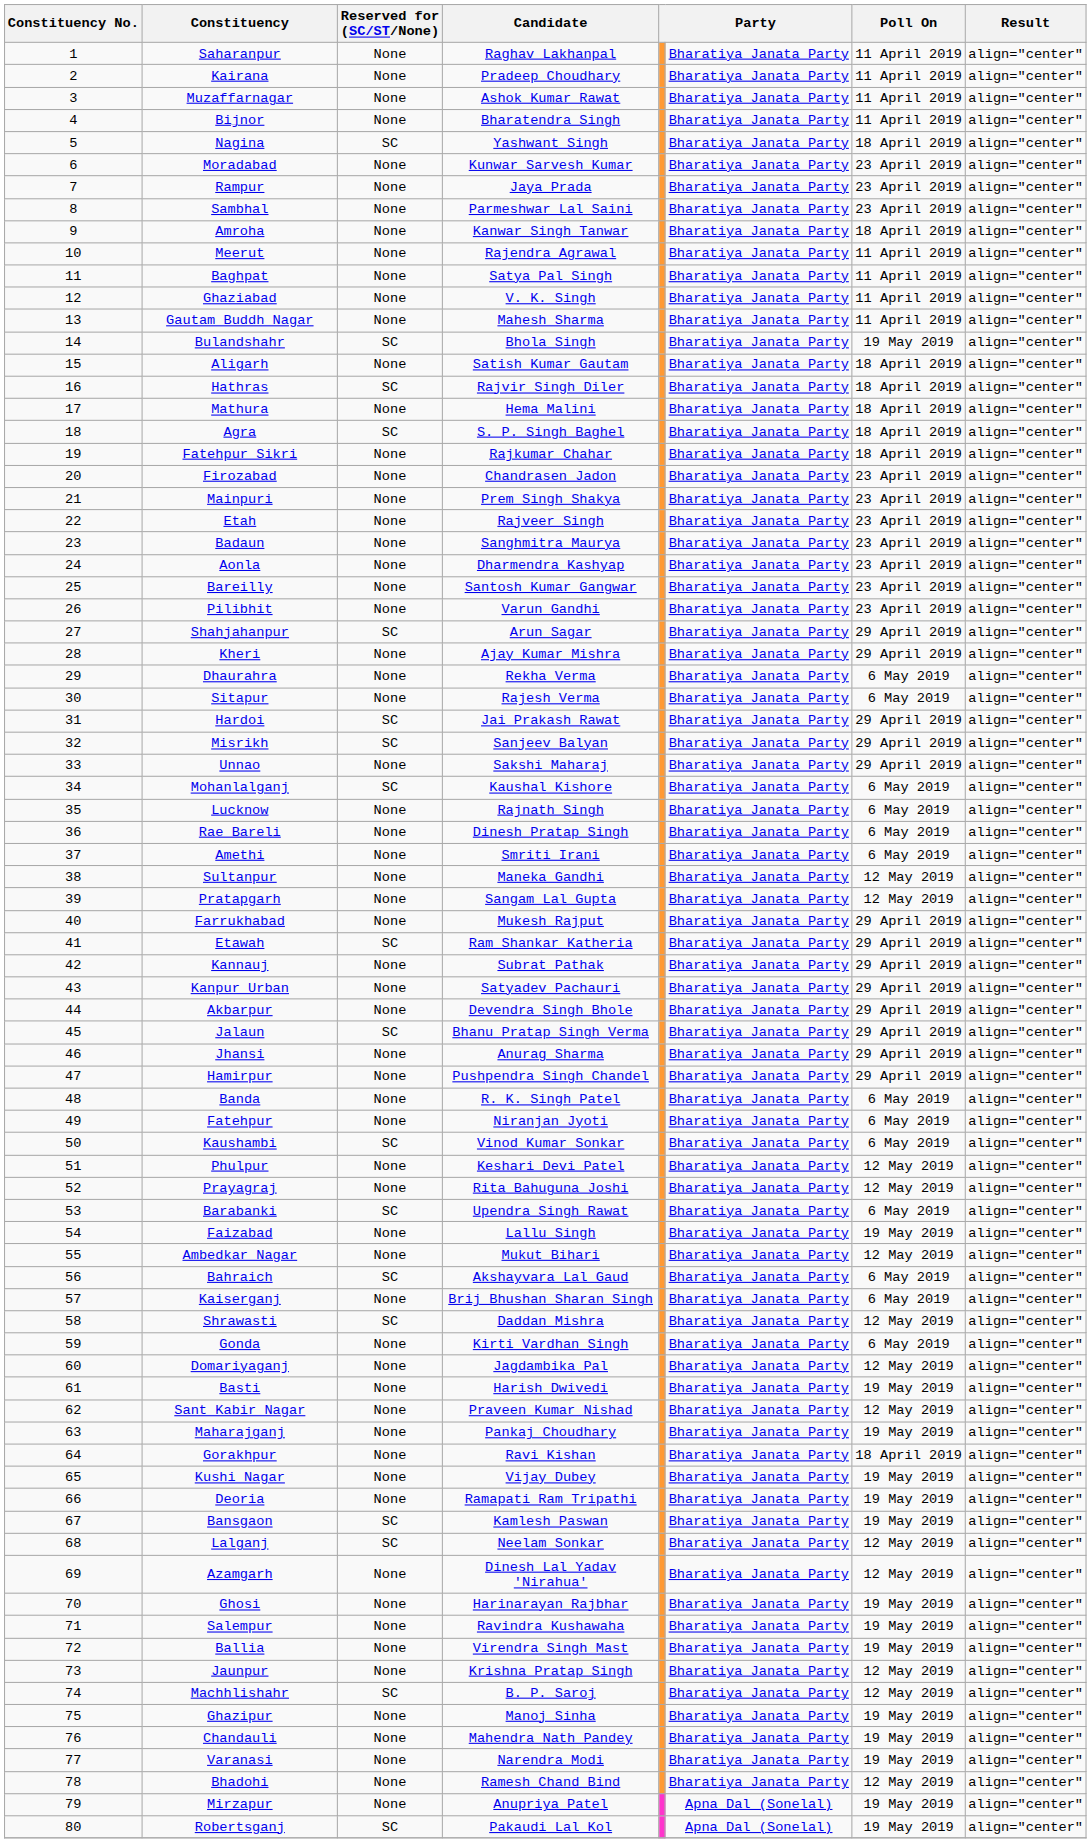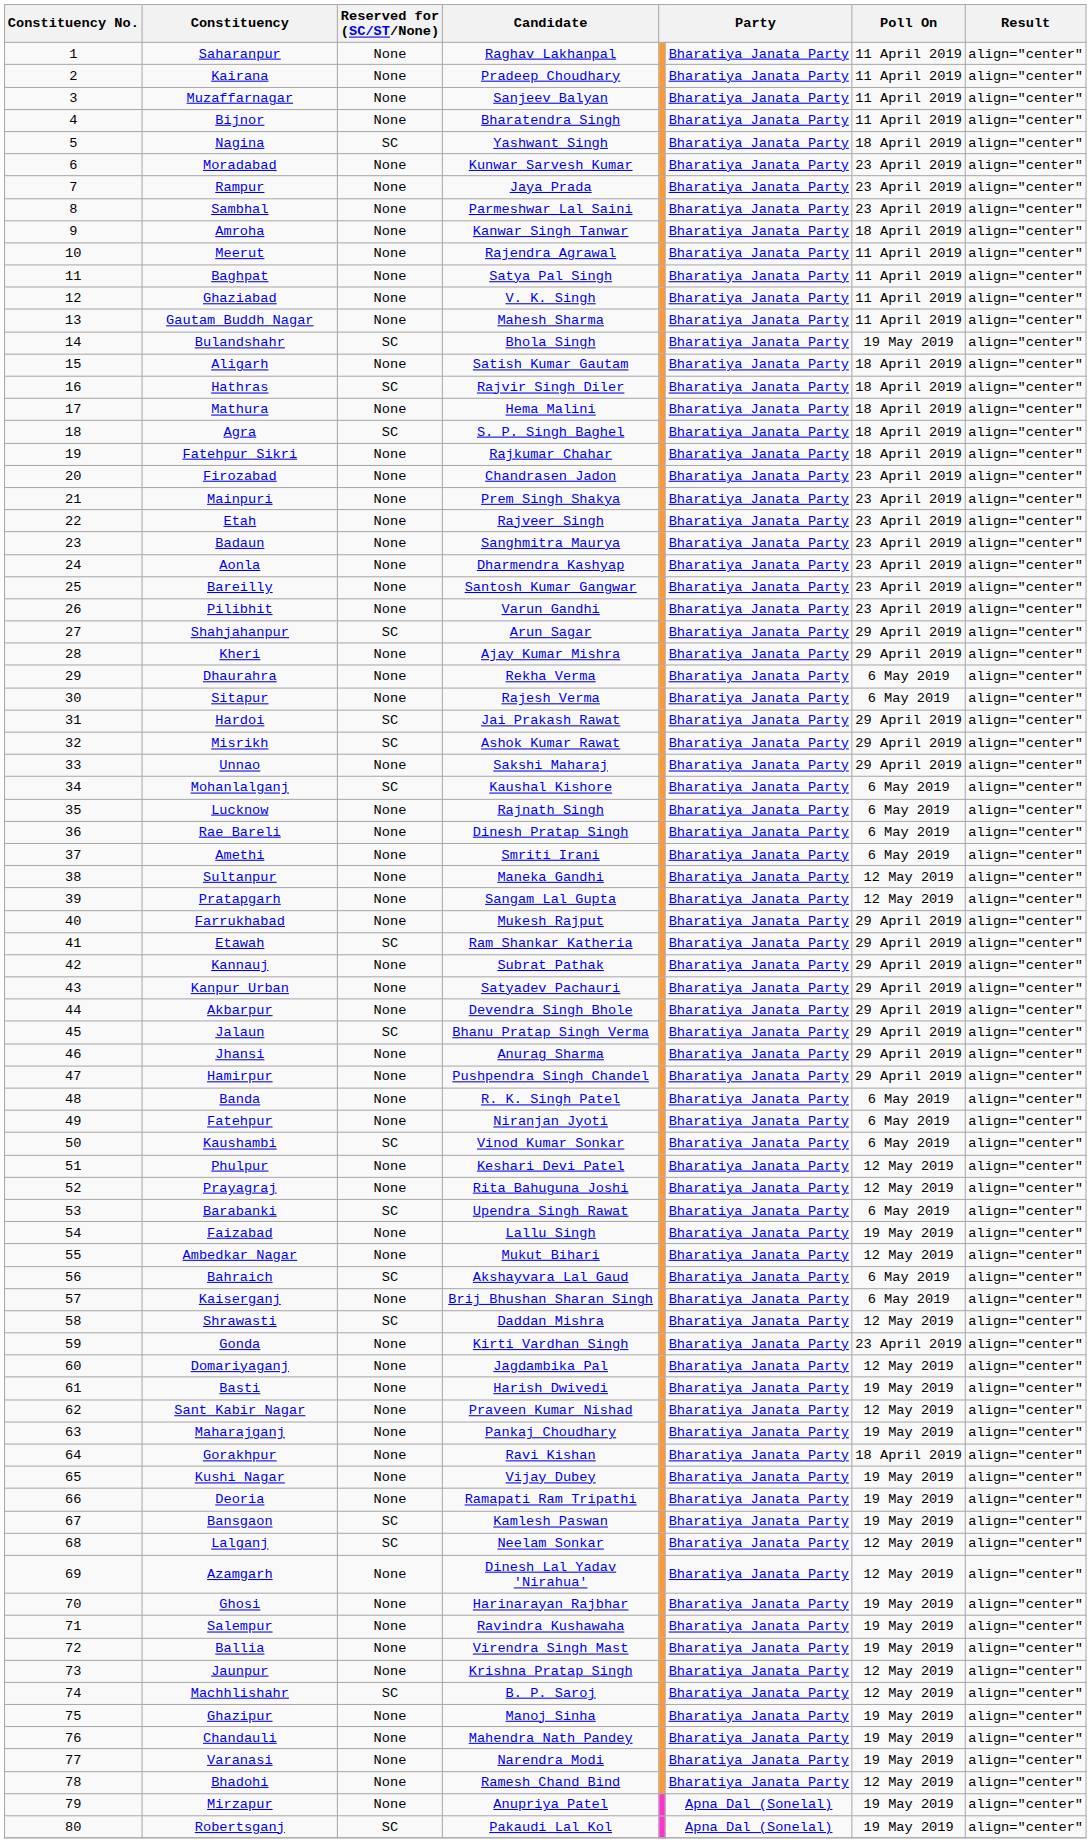(551, 98) Ashok Kumar Rawat -> (551, 98) Sanjeev Balyan
(551, 743) Sanjeev Balyan -> (551, 743) Ashok Kumar Rawat
(909, 1344) 6 May 2019 -> (909, 1344) 23 April 2019
